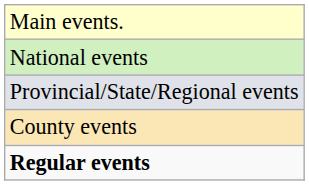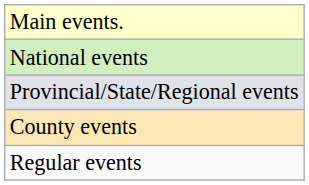(80, 162) bold -> (76, 162) normal
